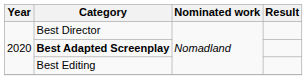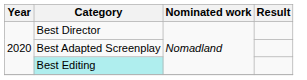(103, 48) bold -> (99, 48) normal
(66, 65) no background -> (66, 65) paleturquoise background
